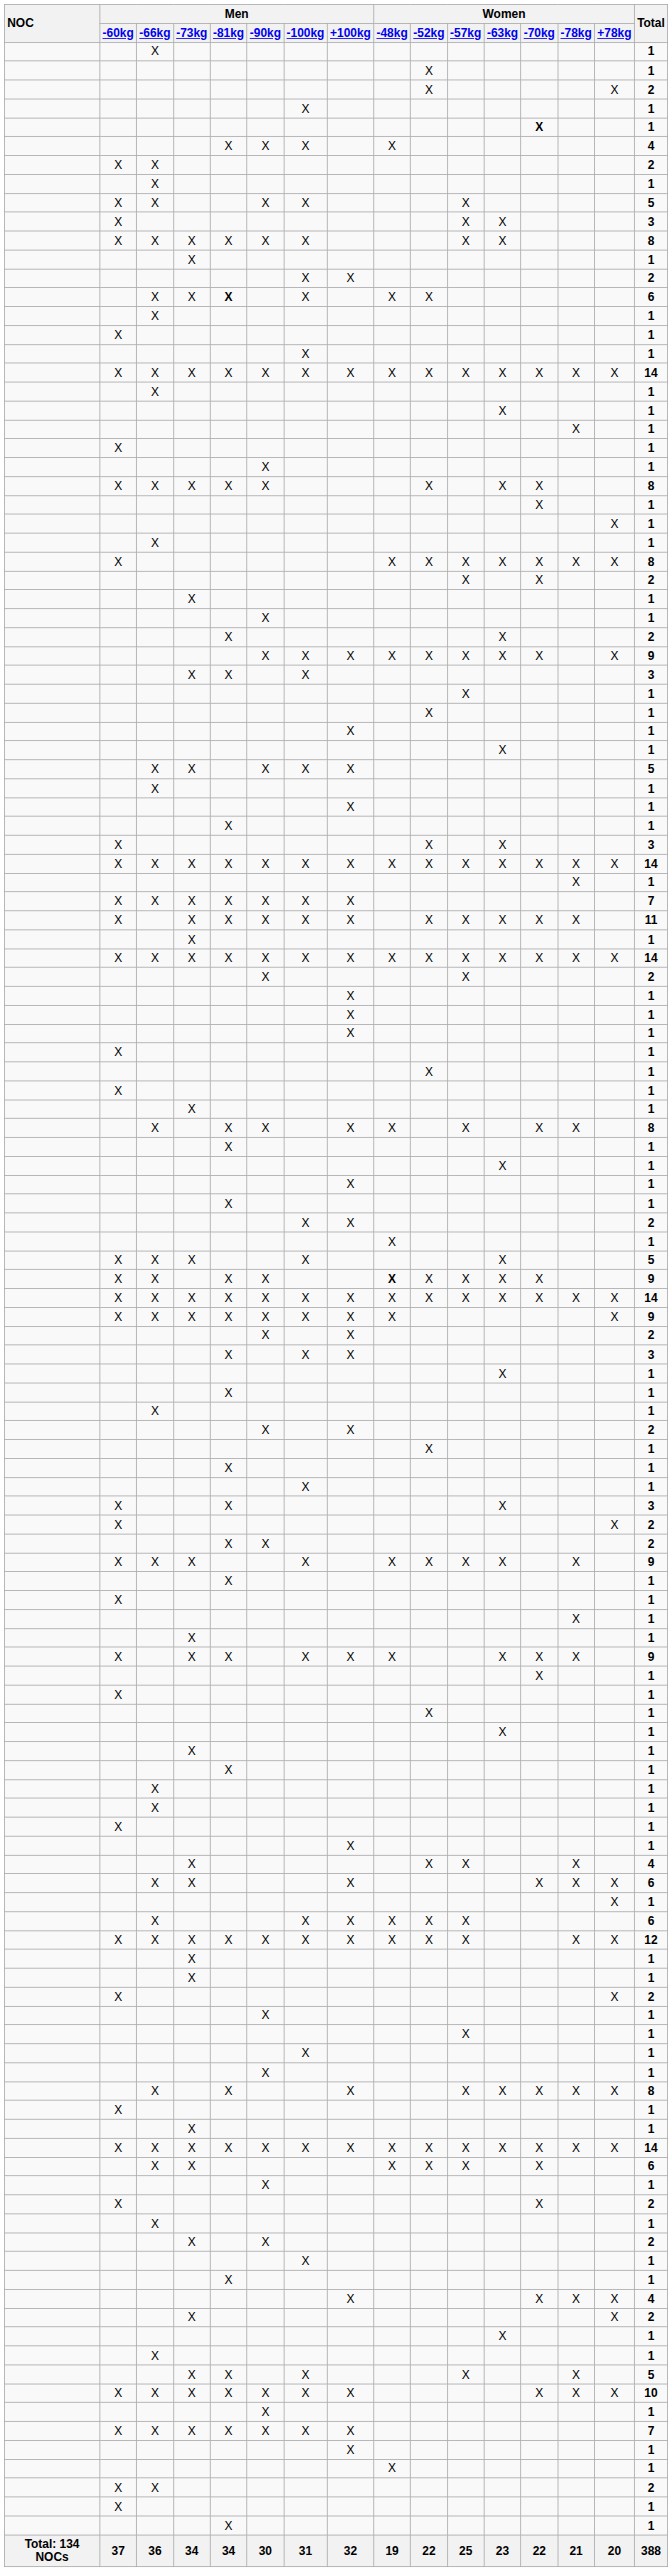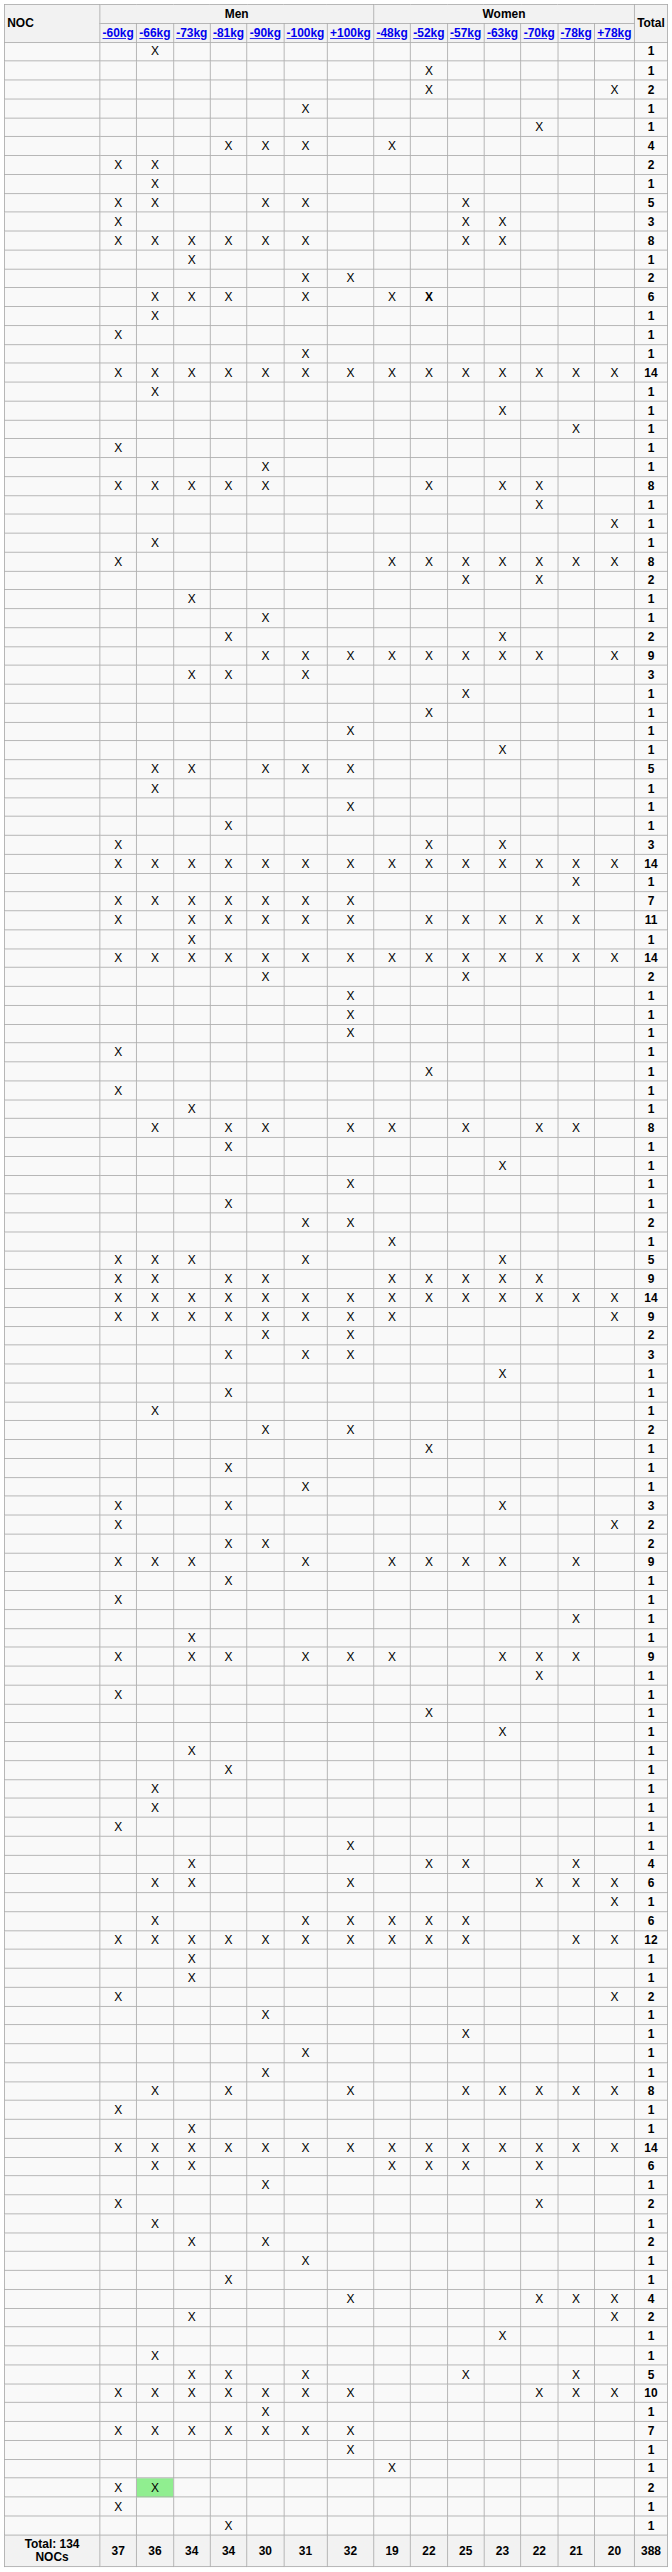(539, 128) bold -> (539, 128) normal
(229, 297) bold -> (229, 297) normal
(429, 297) normal -> (429, 297) bold
(392, 1279) bold -> (392, 1279) normal
(155, 2488) no background -> (155, 2488) lightgreen background
